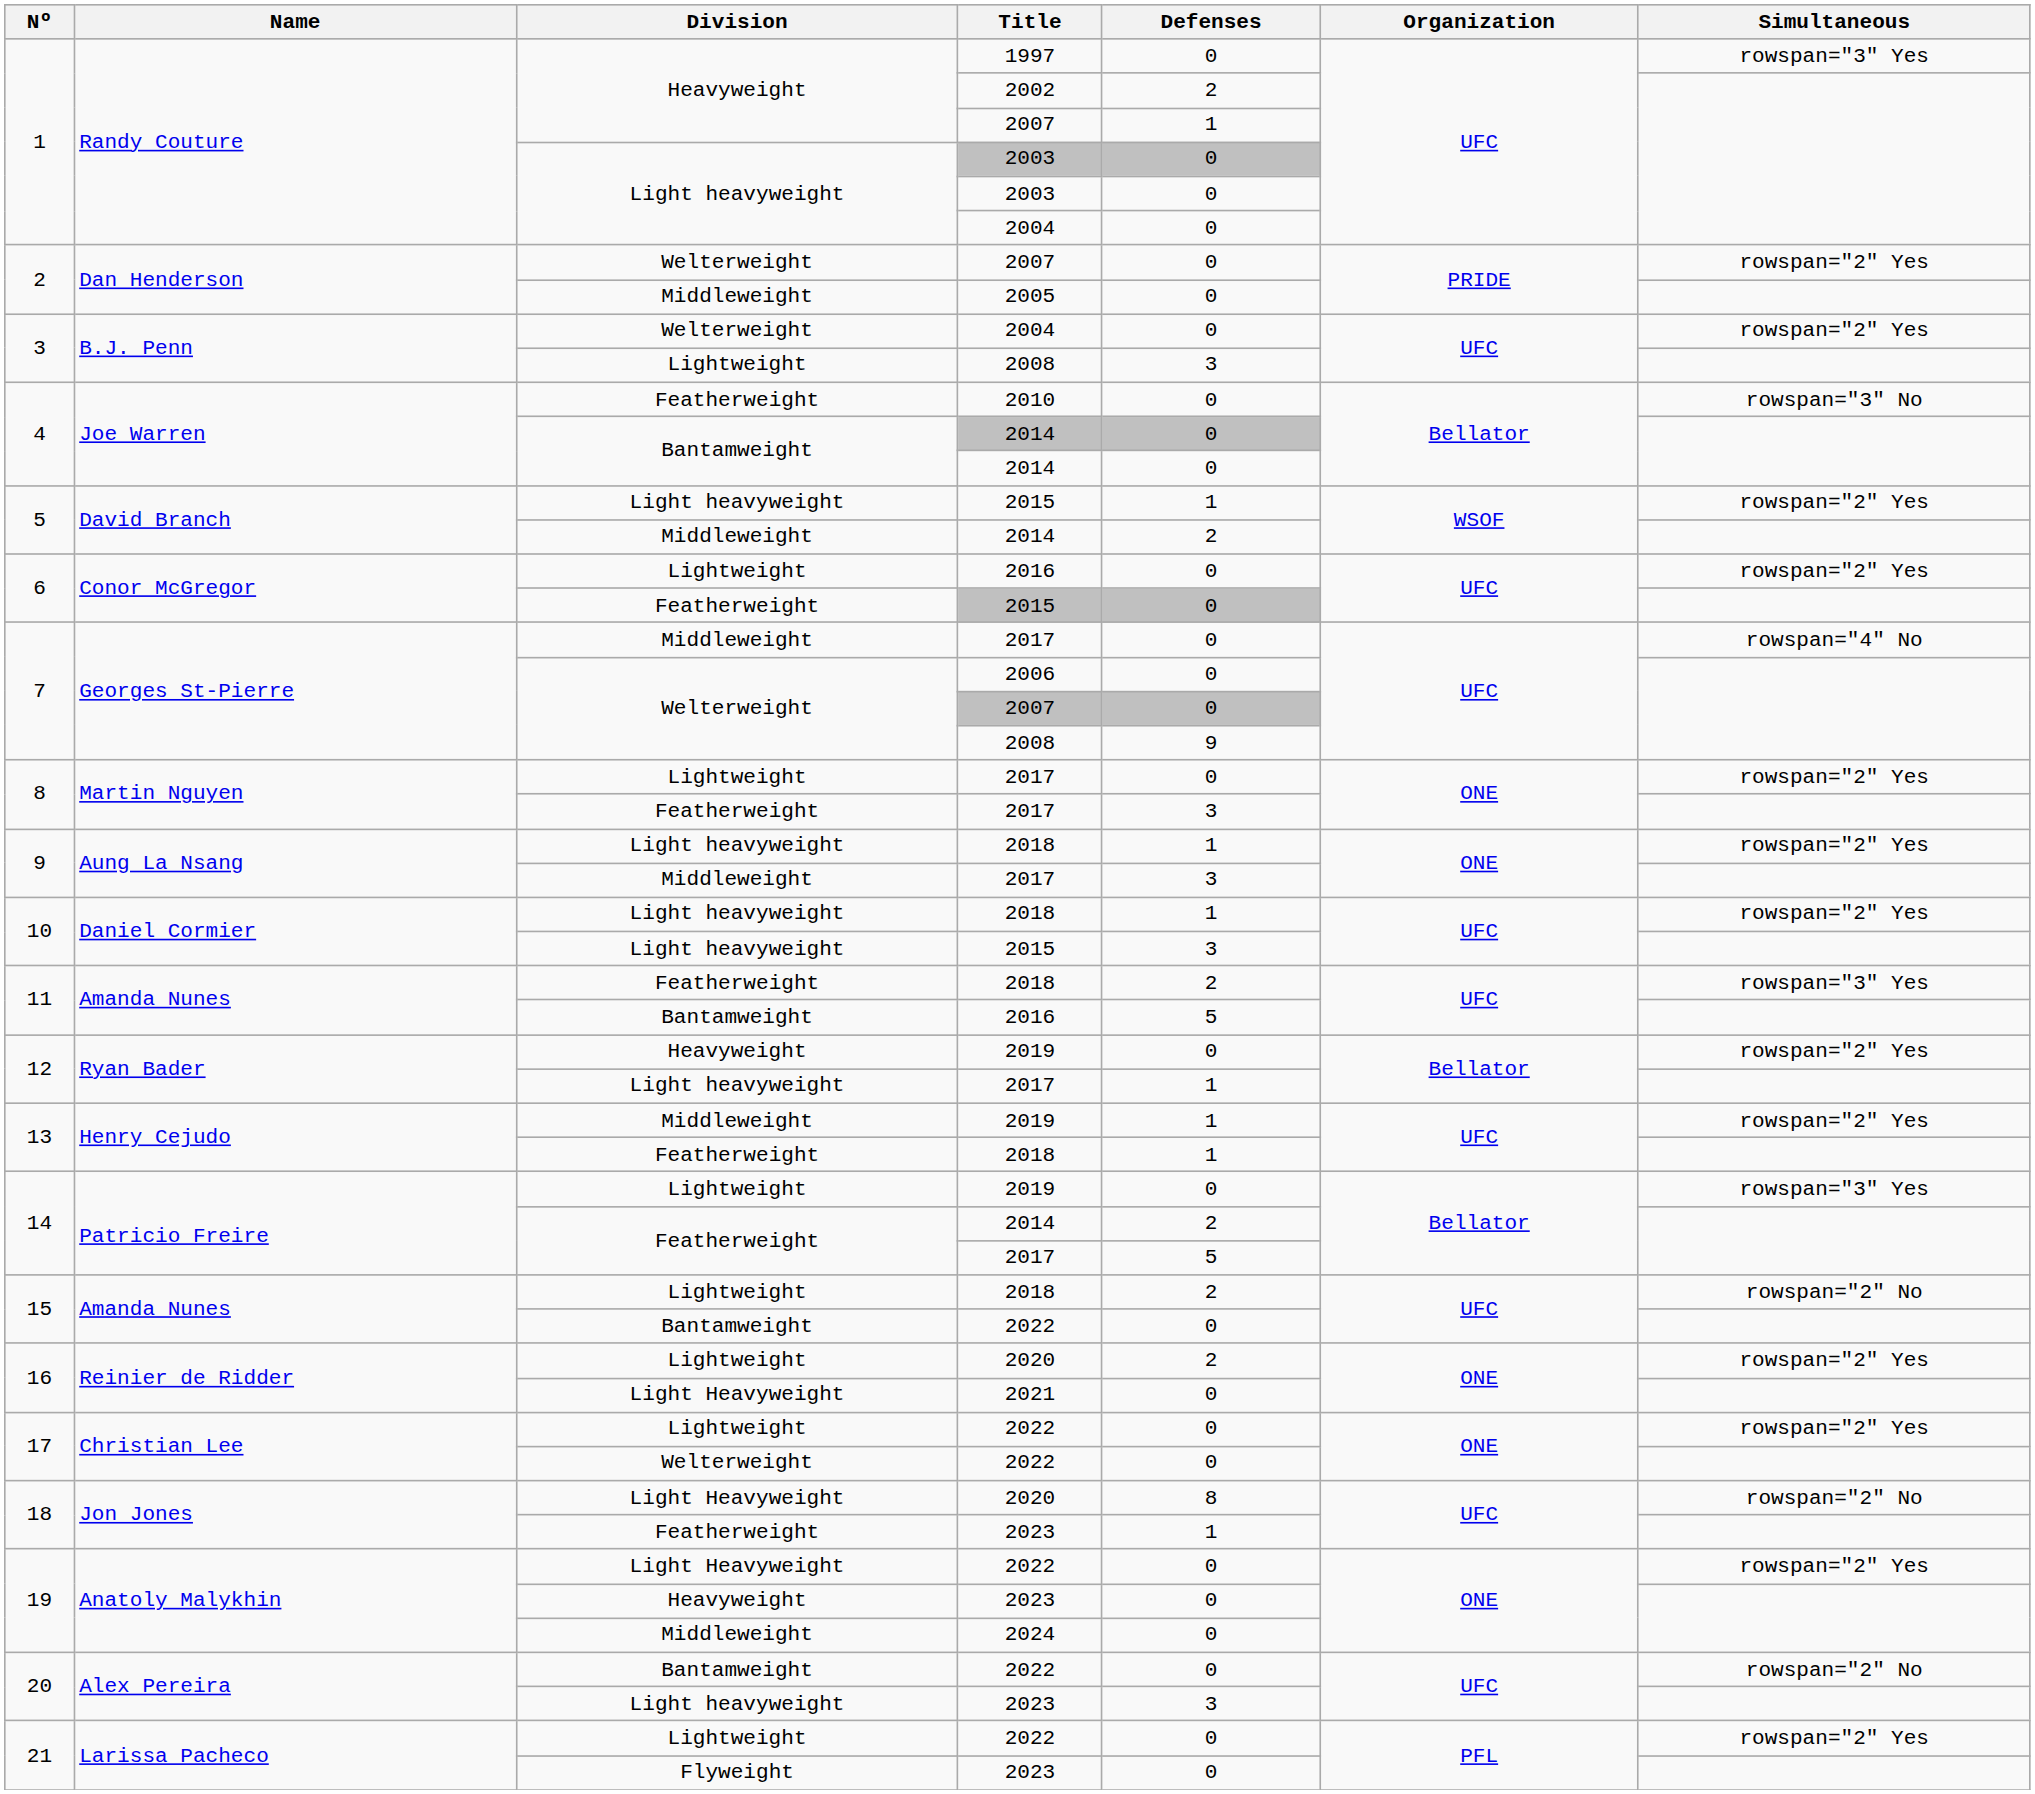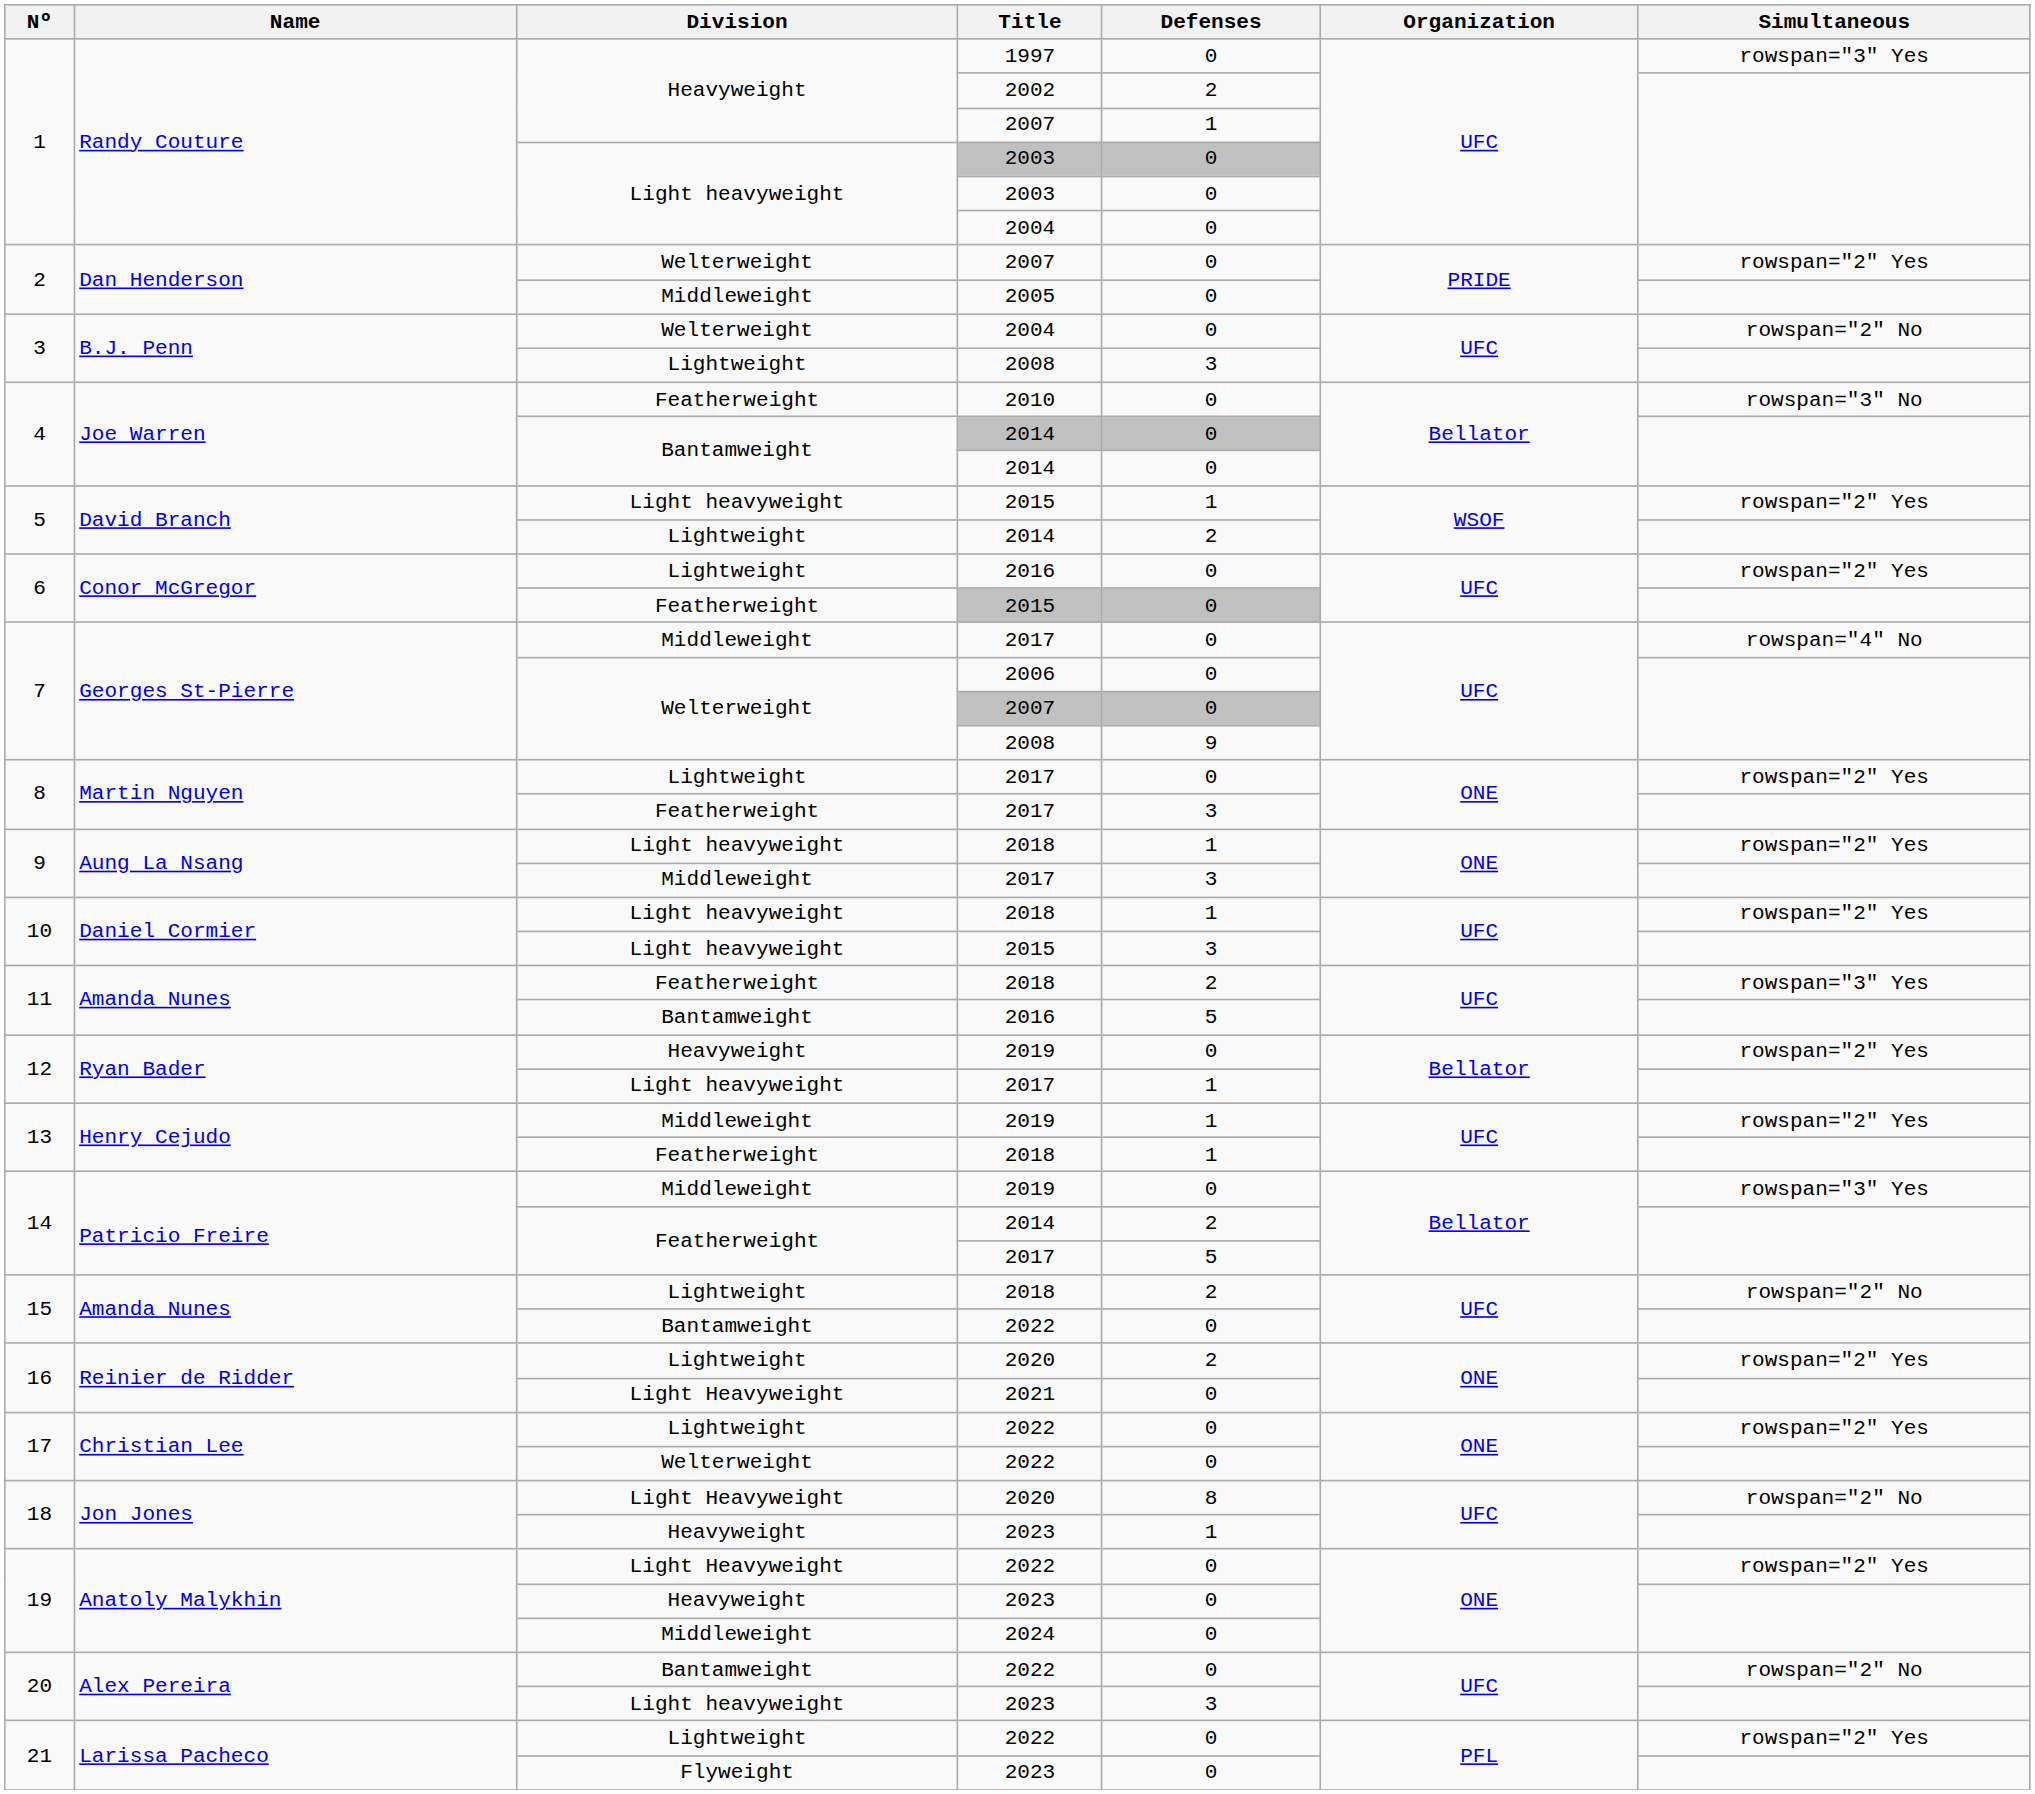(1834, 331) rowspan="2" Yes -> (1834, 331) rowspan="2" No
(737, 537) Middleweight -> (737, 537) Lightweight
(737, 1189) Lightweight -> (737, 1189) Middleweight
(737, 1532) Featherweight -> (737, 1532) Heavyweight
